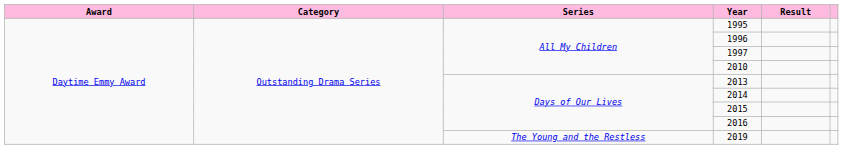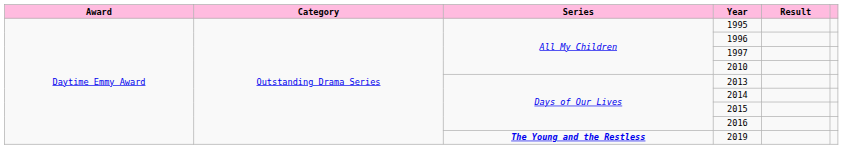(578, 137) normal -> (578, 137) bold
